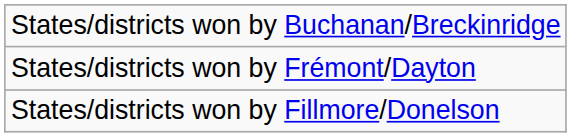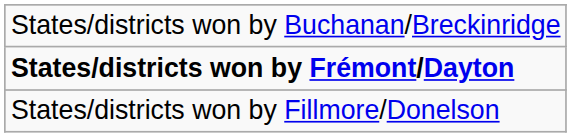(243, 68) normal -> (263, 68) bold
